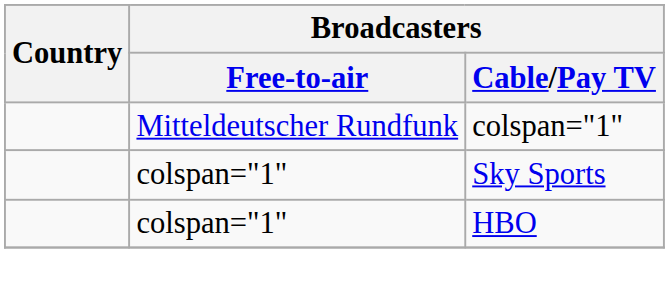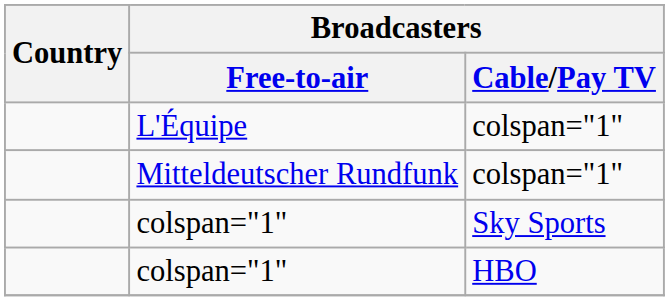+ row: (192, 125)
